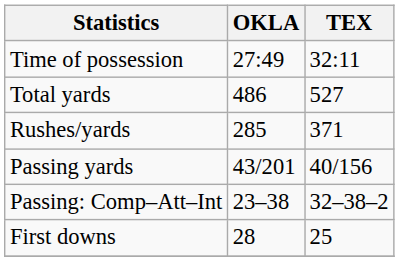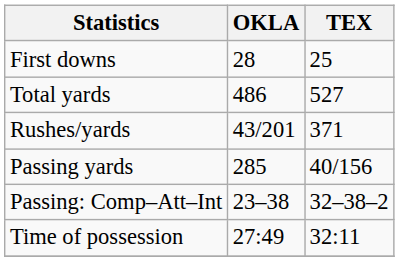rows swapped: (63, 237) <-> (97, 58)
(250, 130) 285 -> (264, 130) 43/201
(264, 166) 43/201 -> (250, 166) 285
